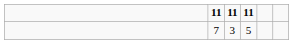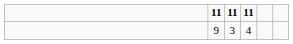(216, 30) 7 -> (216, 30) 9
(248, 30) 5 -> (248, 30) 4
